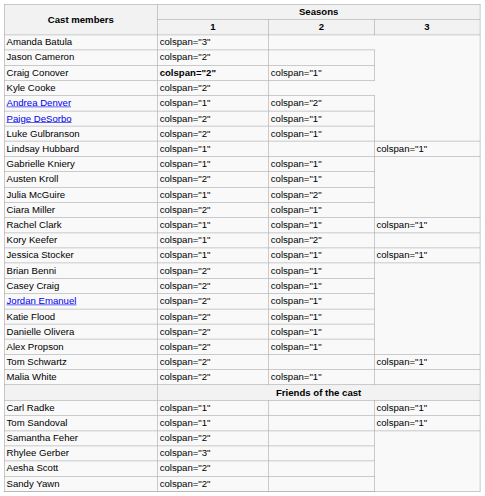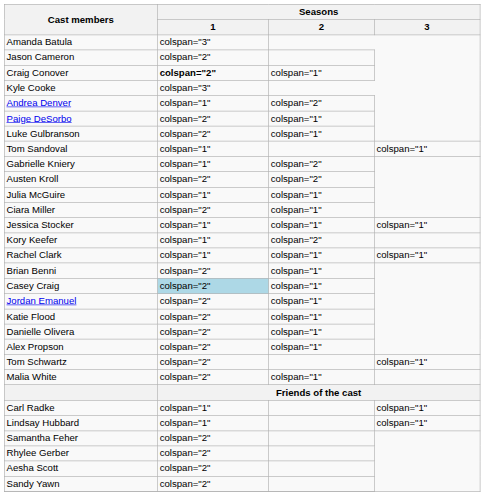(185, 88) colspan="2" -> (185, 88) colspan="3"
rows swapped: (43, 149) <-> (37, 423)
(296, 164) colspan="1" -> (296, 164) colspan="2"
(296, 179) colspan="1" -> (296, 179) colspan="2"
(296, 194) colspan="2" -> (296, 194) colspan="1"
rows swapped: (34, 225) <-> (40, 255)
(185, 286) no background -> (185, 286) lightblue background
(185, 453) colspan="3" -> (185, 453) colspan="2"
